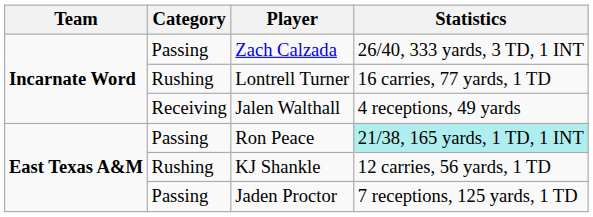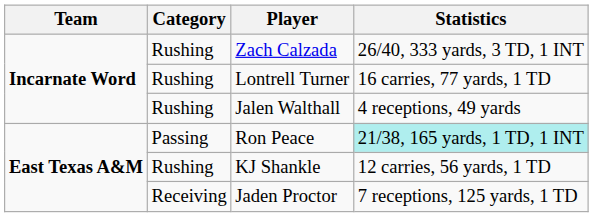(180, 49) Passing -> (182, 49) Rushing
(189, 108) Receiving -> (182, 108) Rushing
(180, 196) Passing -> (189, 196) Receiving
